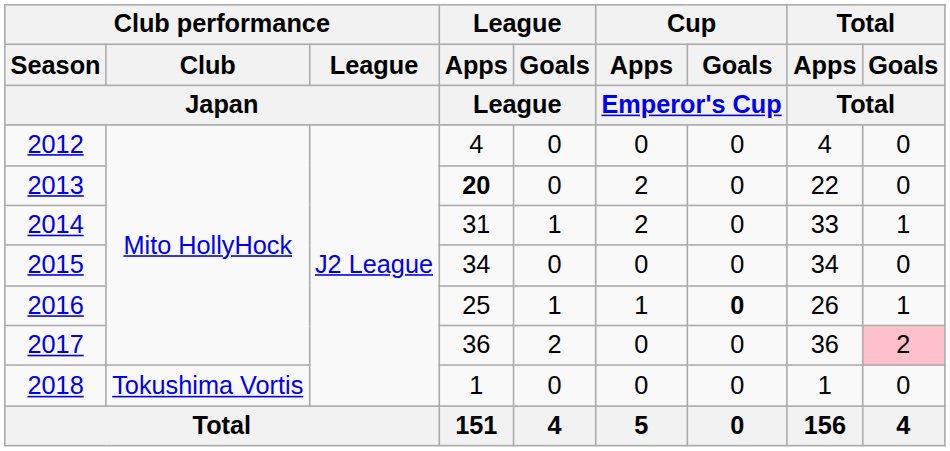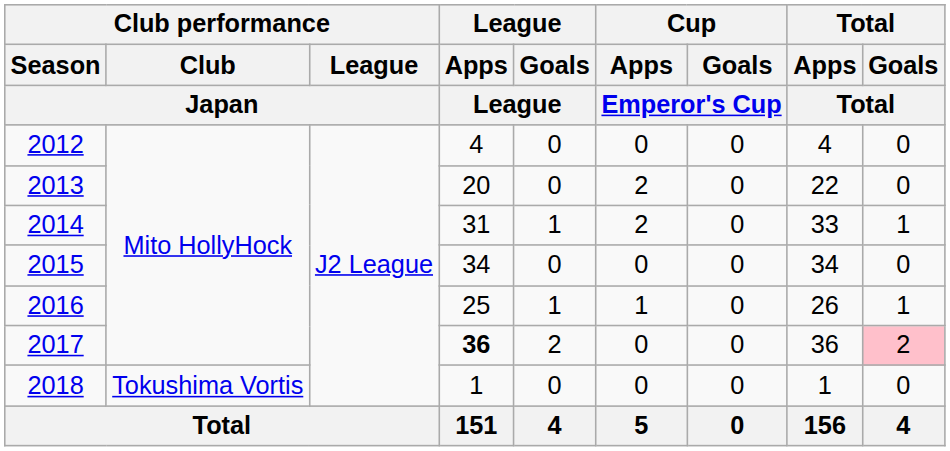(476, 184) bold -> (476, 184) normal
(737, 305) bold -> (737, 305) normal
(476, 345) normal -> (476, 345) bold
